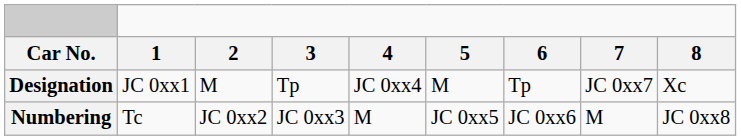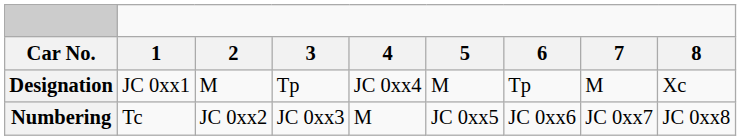(619, 85) JC 0xx7 -> (594, 85) M
(594, 118) M -> (619, 118) JC 0xx7
